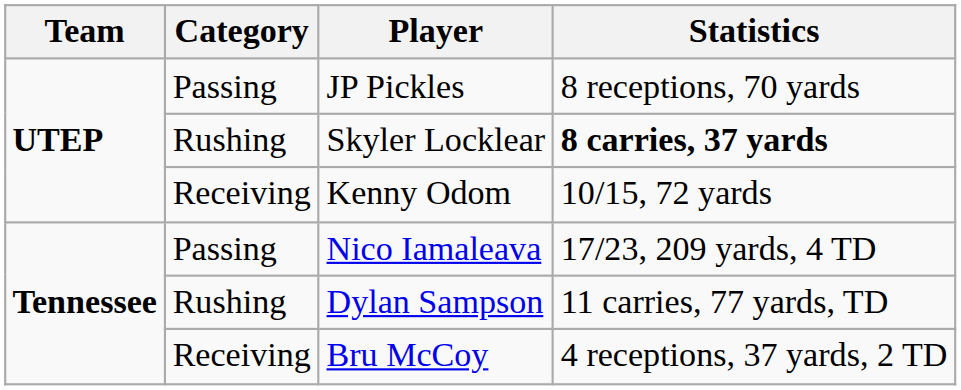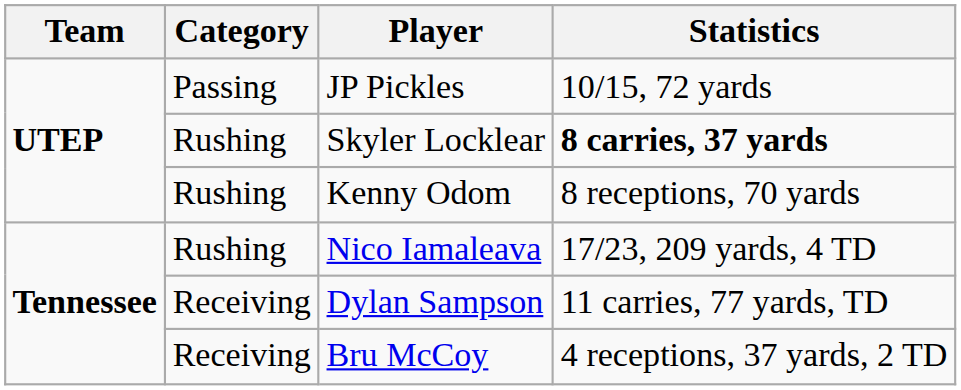(710, 85) 8 receptions, 70 yards -> (666, 85) 10/15, 72 yards
(242, 193) Receiving -> (229, 193) Rushing
(666, 193) 10/15, 72 yards -> (710, 193) 8 receptions, 70 yards
(225, 247) Passing -> (229, 247) Rushing
(229, 301) Rushing -> (242, 301) Receiving
